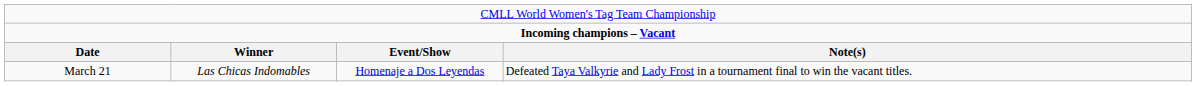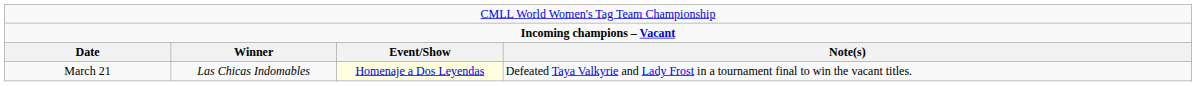(420, 71) no background -> (420, 71) lightyellow background
